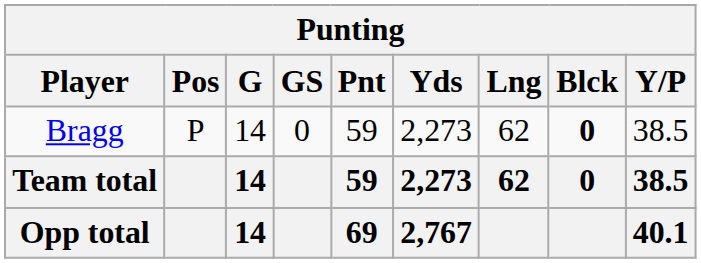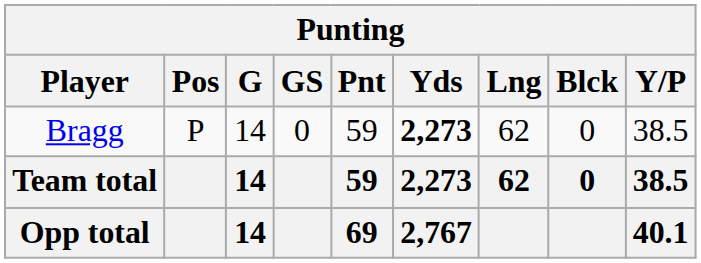(436, 130) normal -> (436, 130) bold
(587, 130) bold -> (587, 130) normal
